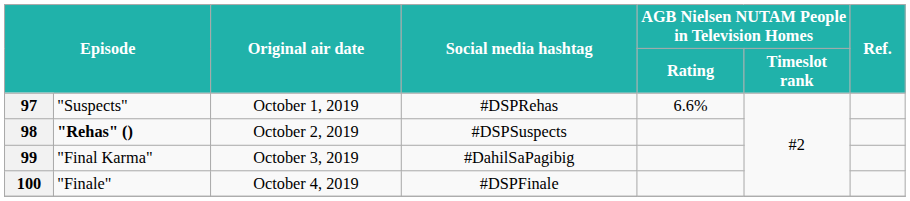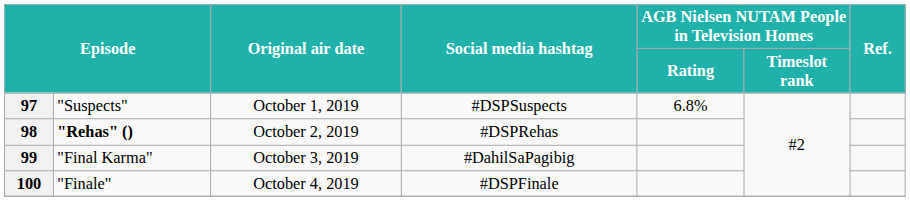(519, 105) #DSPRehas -> (519, 105) #DSPSuspects
(690, 105) 6.6% -> (690, 105) 6.8%
(519, 131) #DSPSuspects -> (519, 131) #DSPRehas
